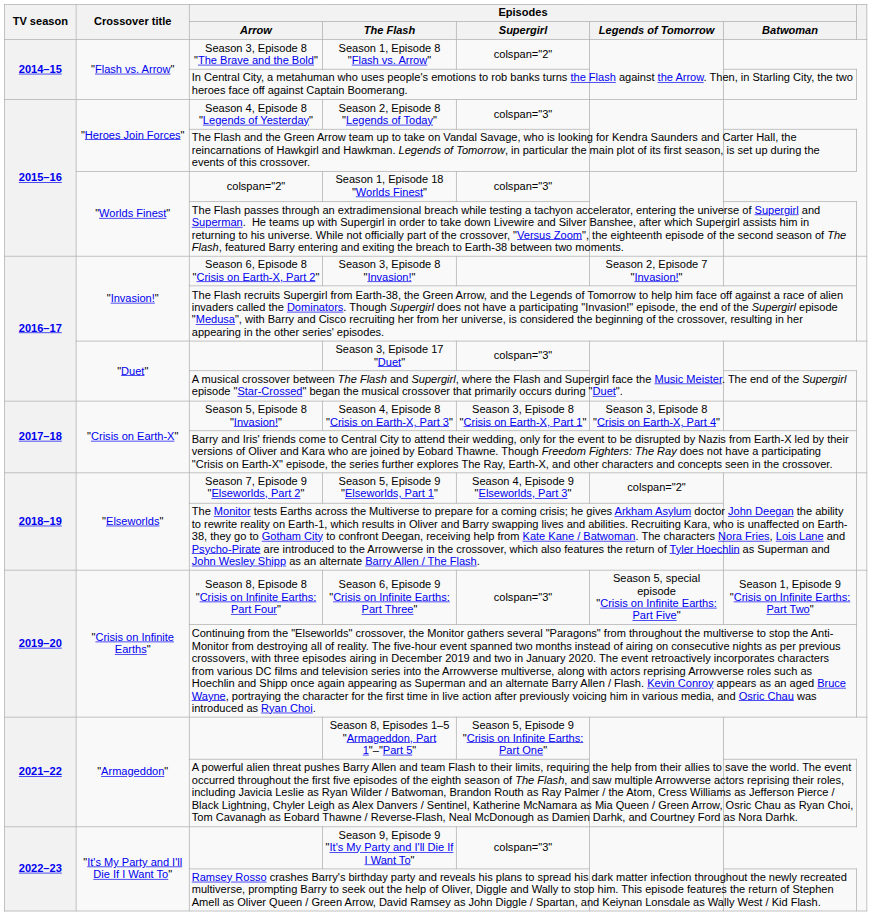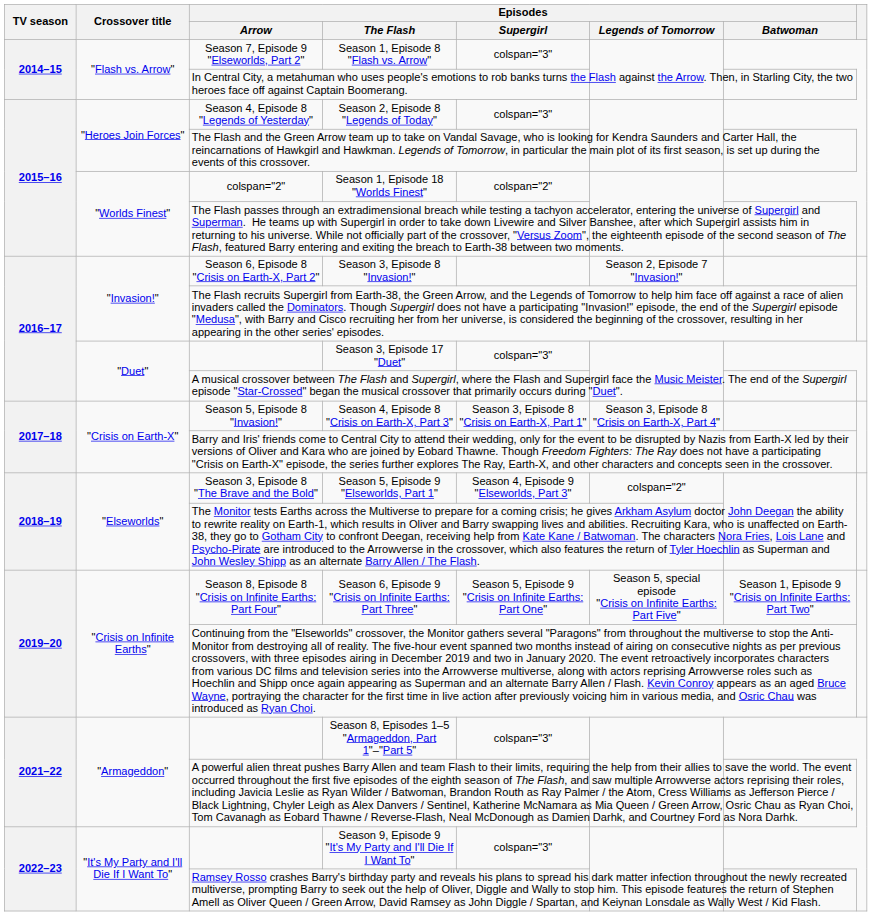(256, 54) Season 3, Episode 8 "The Brave and the Bold" -> (256, 54) Season 7, Episode 9 "Elseworlds, Part 2"
(523, 54) colspan="2" -> (523, 54) colspan="3"
(523, 186) colspan="3" -> (523, 186) colspan="2"
(256, 488) Season 7, Episode 9 "Elseworlds, Part 2" -> (256, 488) Season 3, Episode 8 "The Brave and the Bold"
(523, 597) colspan="3" -> (523, 597) Season 5, Episode 9 "Crisis on Infinite Earths: Part One"
(523, 738) Season 5, Episode 9 "Crisis on Infinite Earths: Part One" -> (523, 738) colspan="3"
